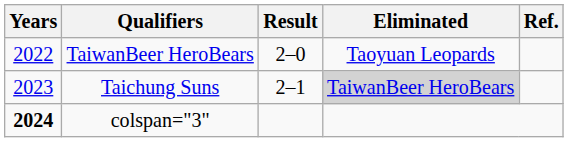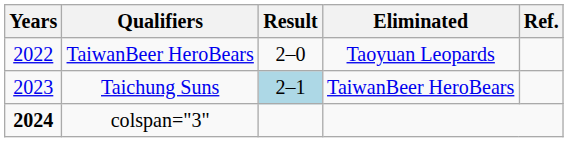(290, 87) no background -> (290, 87) lightblue background
(421, 87) lightgrey background -> (421, 87) no background
